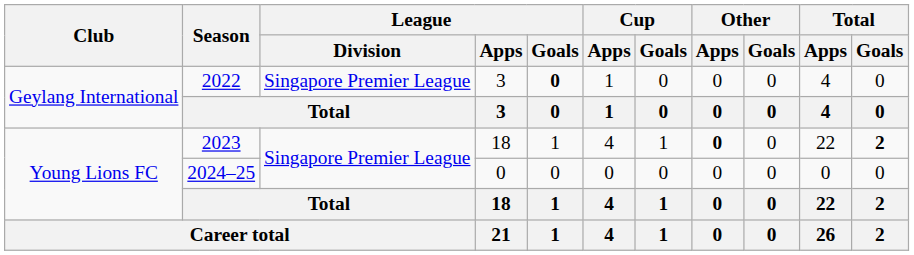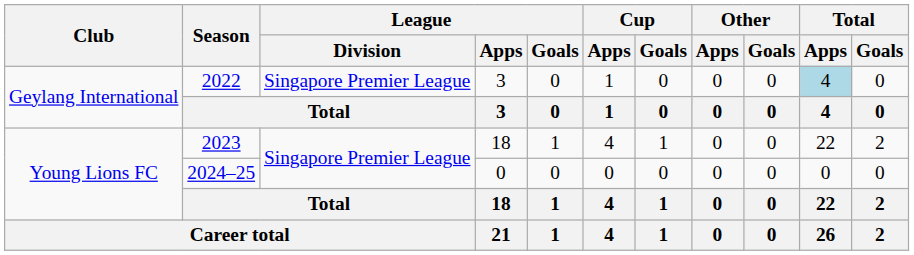(555, 81) bold -> (555, 81) normal
(826, 81) no background -> (826, 81) lightblue background
(717, 142) bold -> (717, 142) normal
(880, 142) bold -> (880, 142) normal
